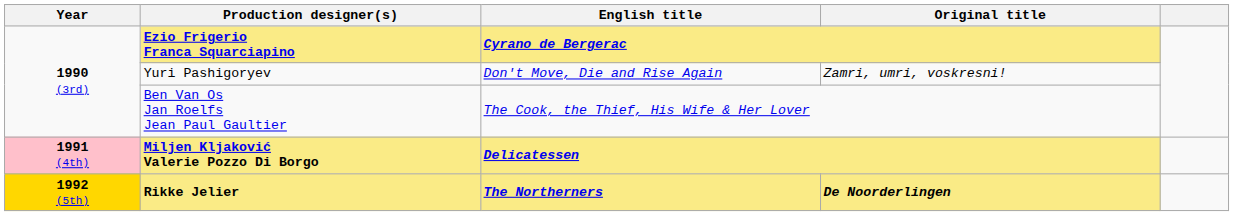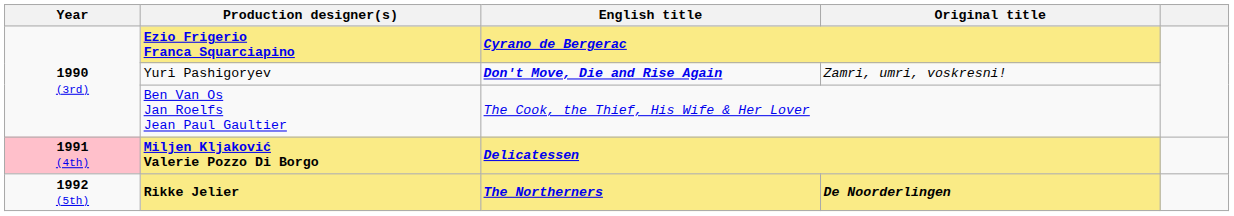(603, 74) normal -> (603, 74) bold
(72, 192) gold background -> (72, 192) no background
